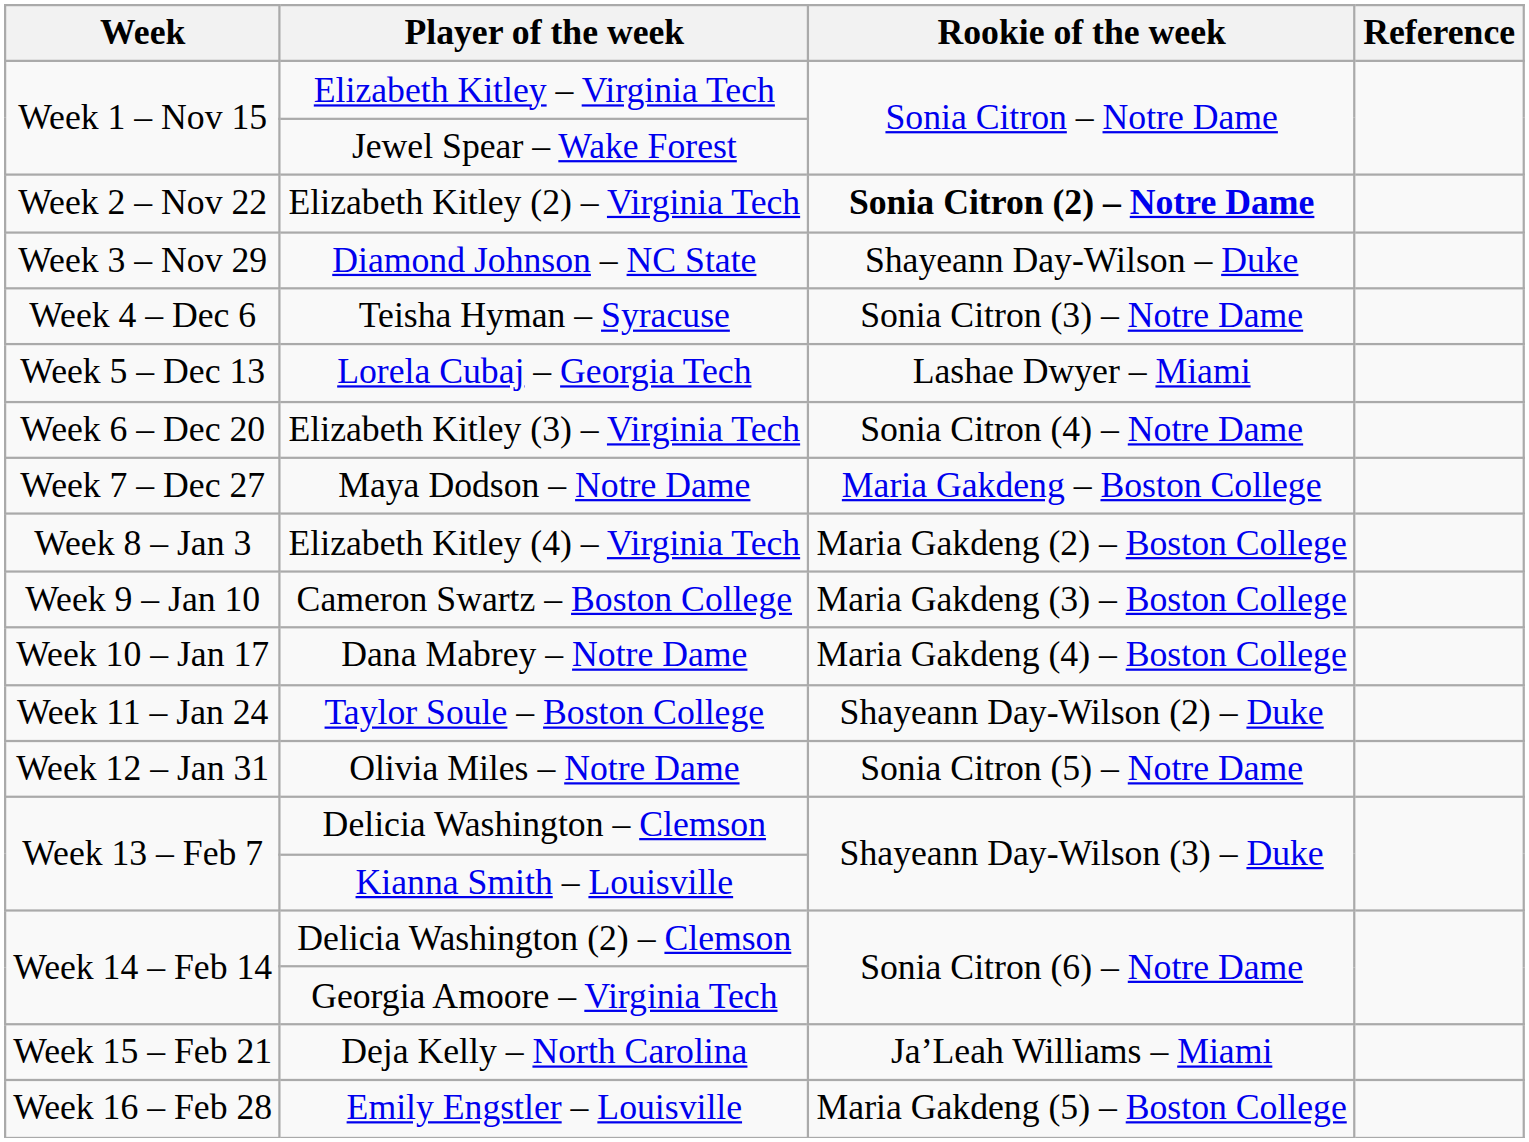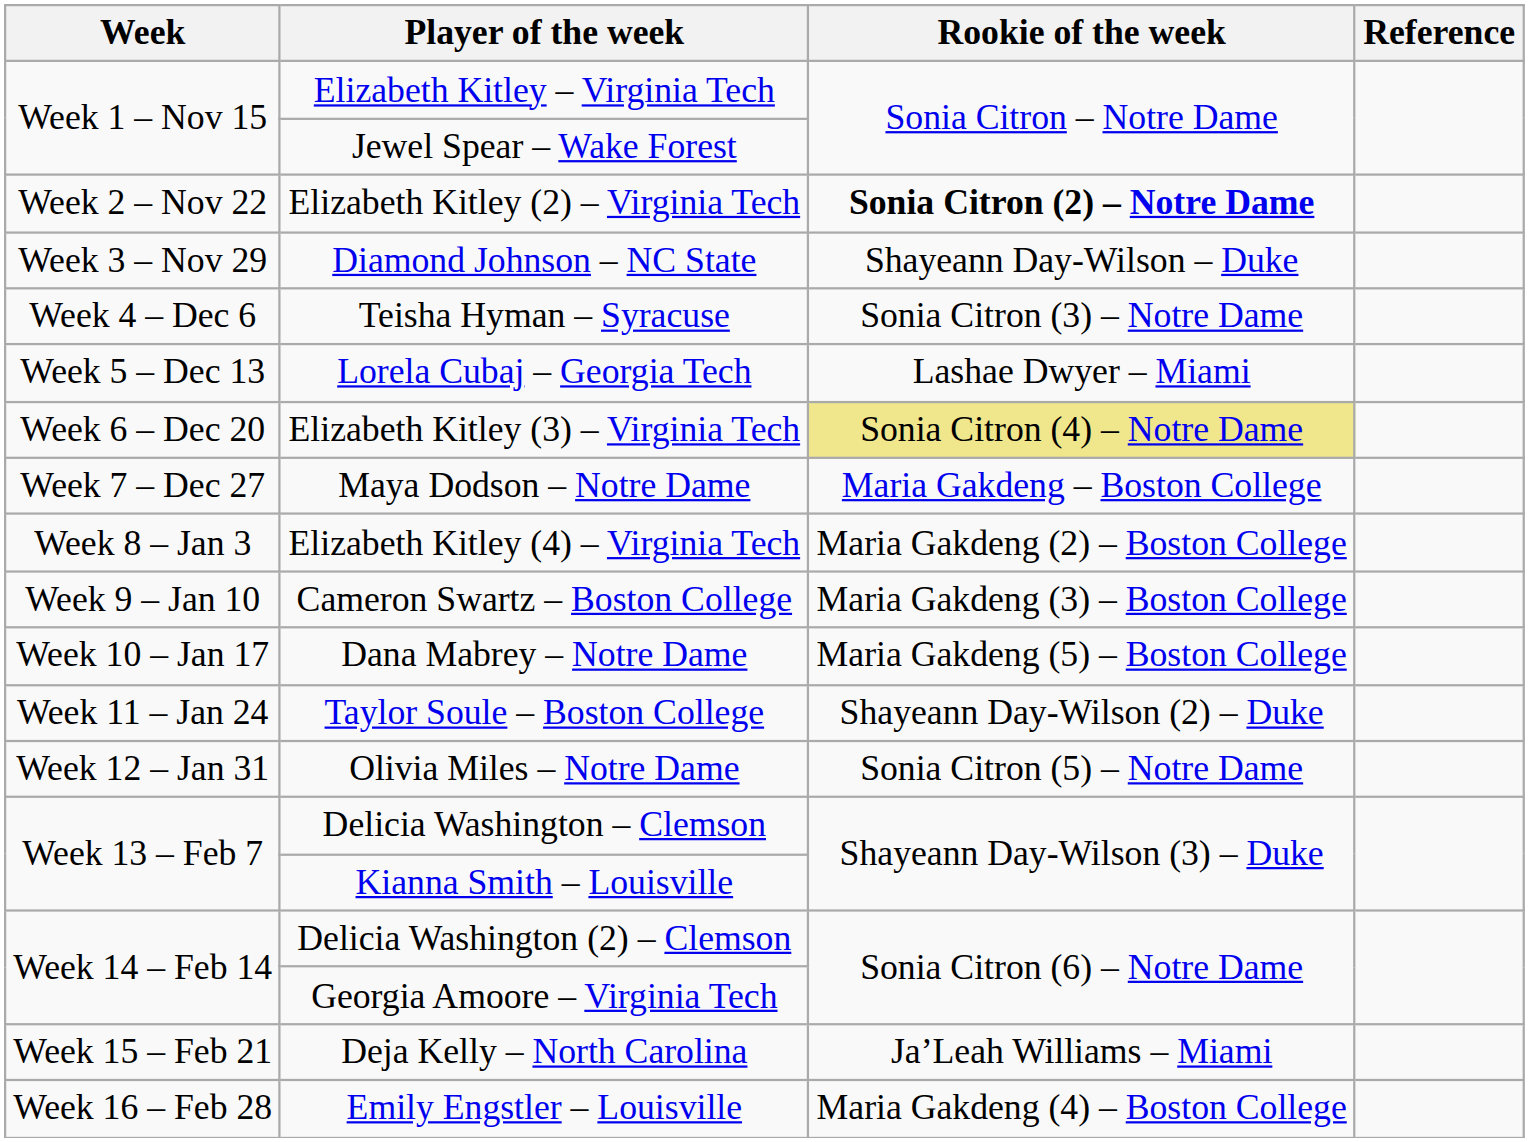(1082, 428) no background -> (1082, 428) khaki background
(1082, 655) Maria Gakdeng (4) – Boston College -> (1082, 655) Maria Gakdeng (5) – Boston College
(1082, 1107) Maria Gakdeng (5) – Boston College -> (1082, 1107) Maria Gakdeng (4) – Boston College
